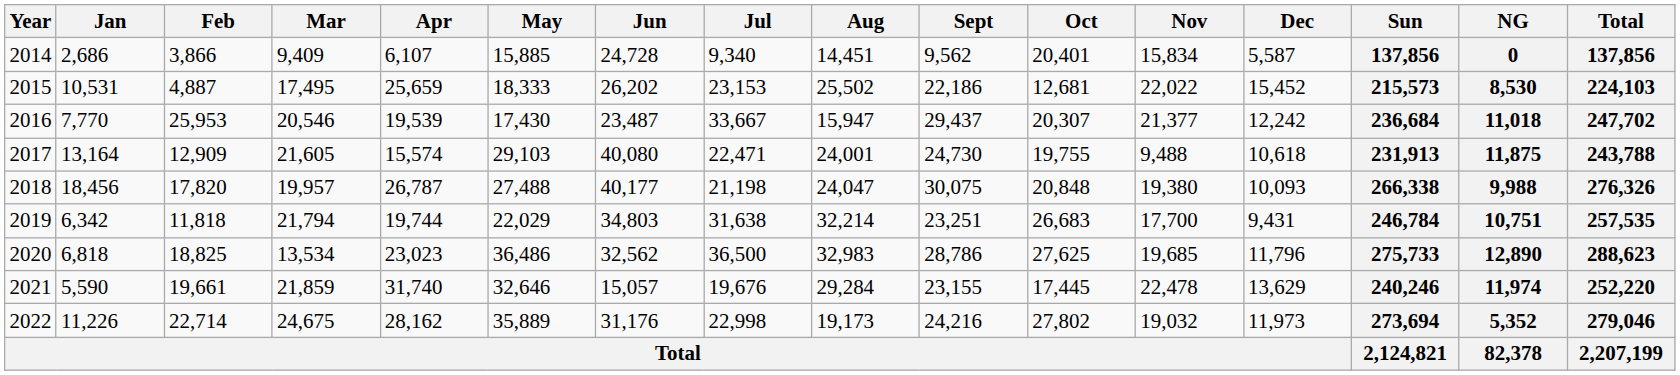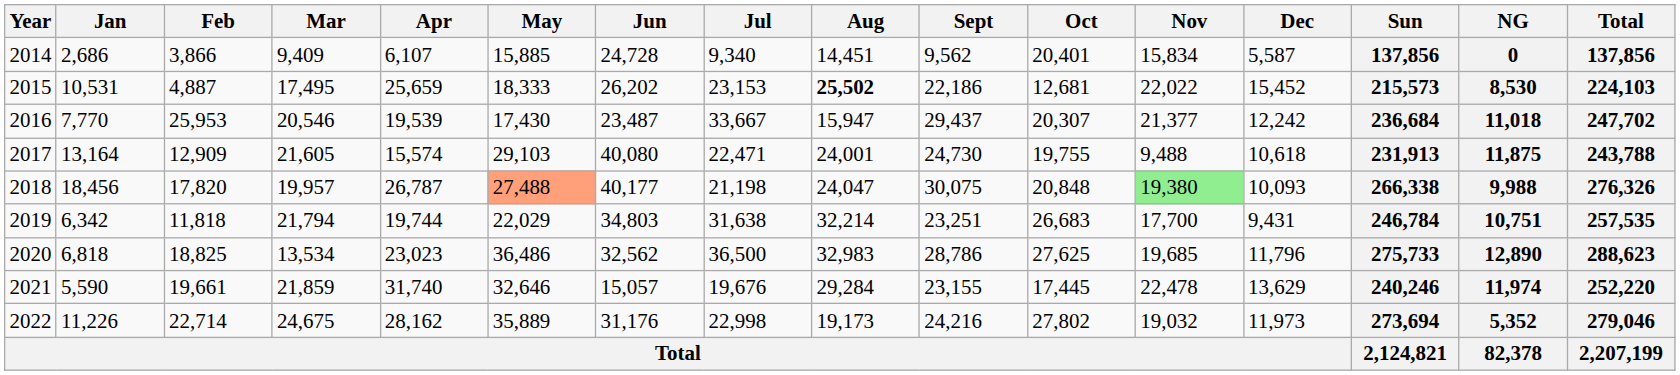(845, 87) normal -> (845, 87) bold
(522, 187) no background -> (522, 187) lightsalmon background
(1169, 187) no background -> (1169, 187) lightgreen background
